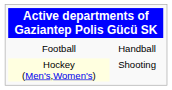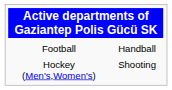(59, 70) lightyellow background -> (59, 70) no background
